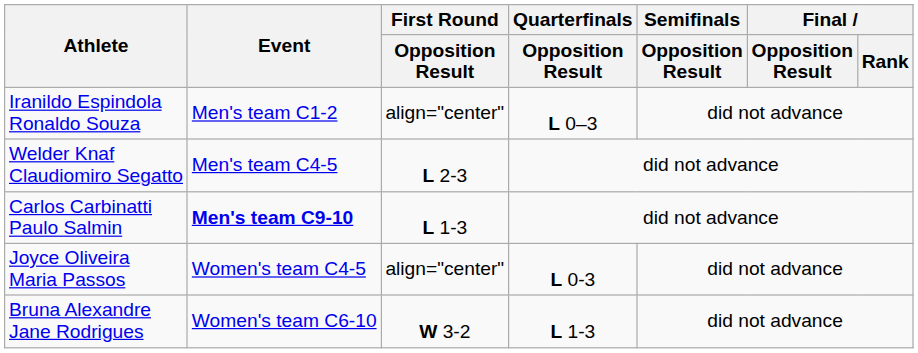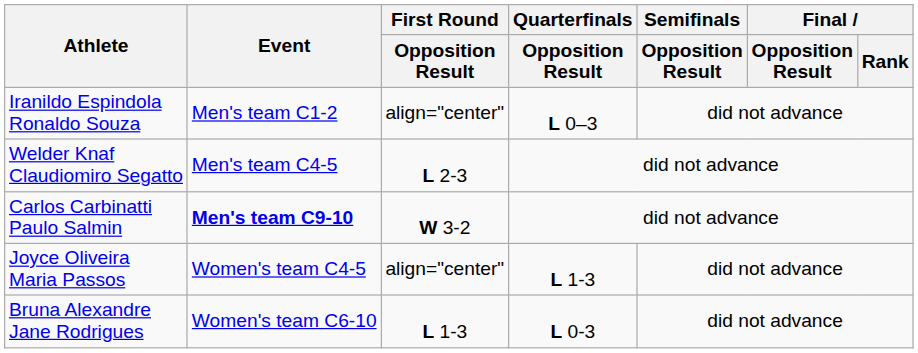(445, 227) L 1-3 -> (445, 227) W 3-2
(573, 279) L 0-3 -> (573, 279) L 1-3
(445, 332) W 3-2 -> (445, 332) L 1-3
(573, 332) L 1-3 -> (573, 332) L 0-3
